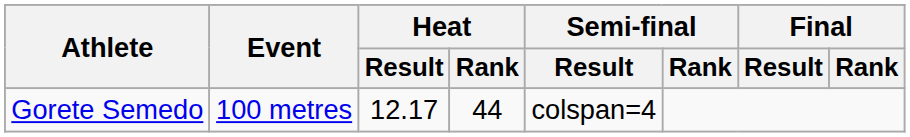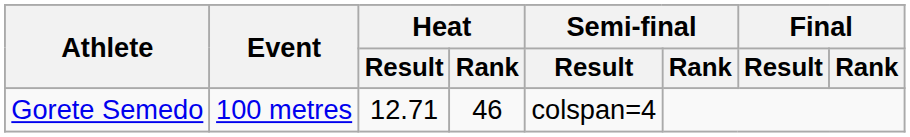(404, 110) 12.17 -> (404, 110) 12.71
(487, 110) 44 -> (487, 110) 46
